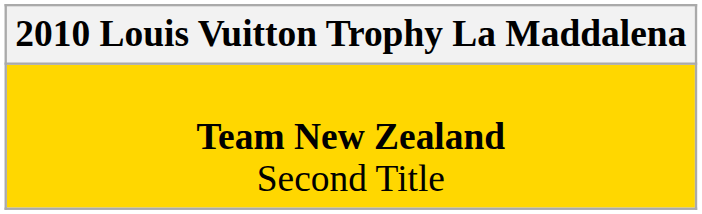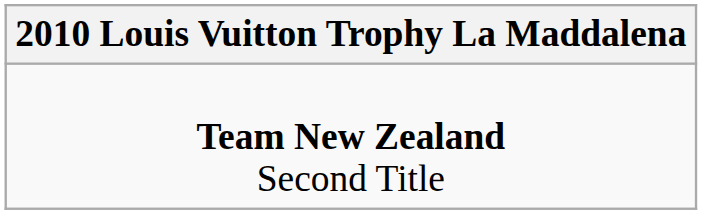(351, 156) gold background -> (351, 156) no background
